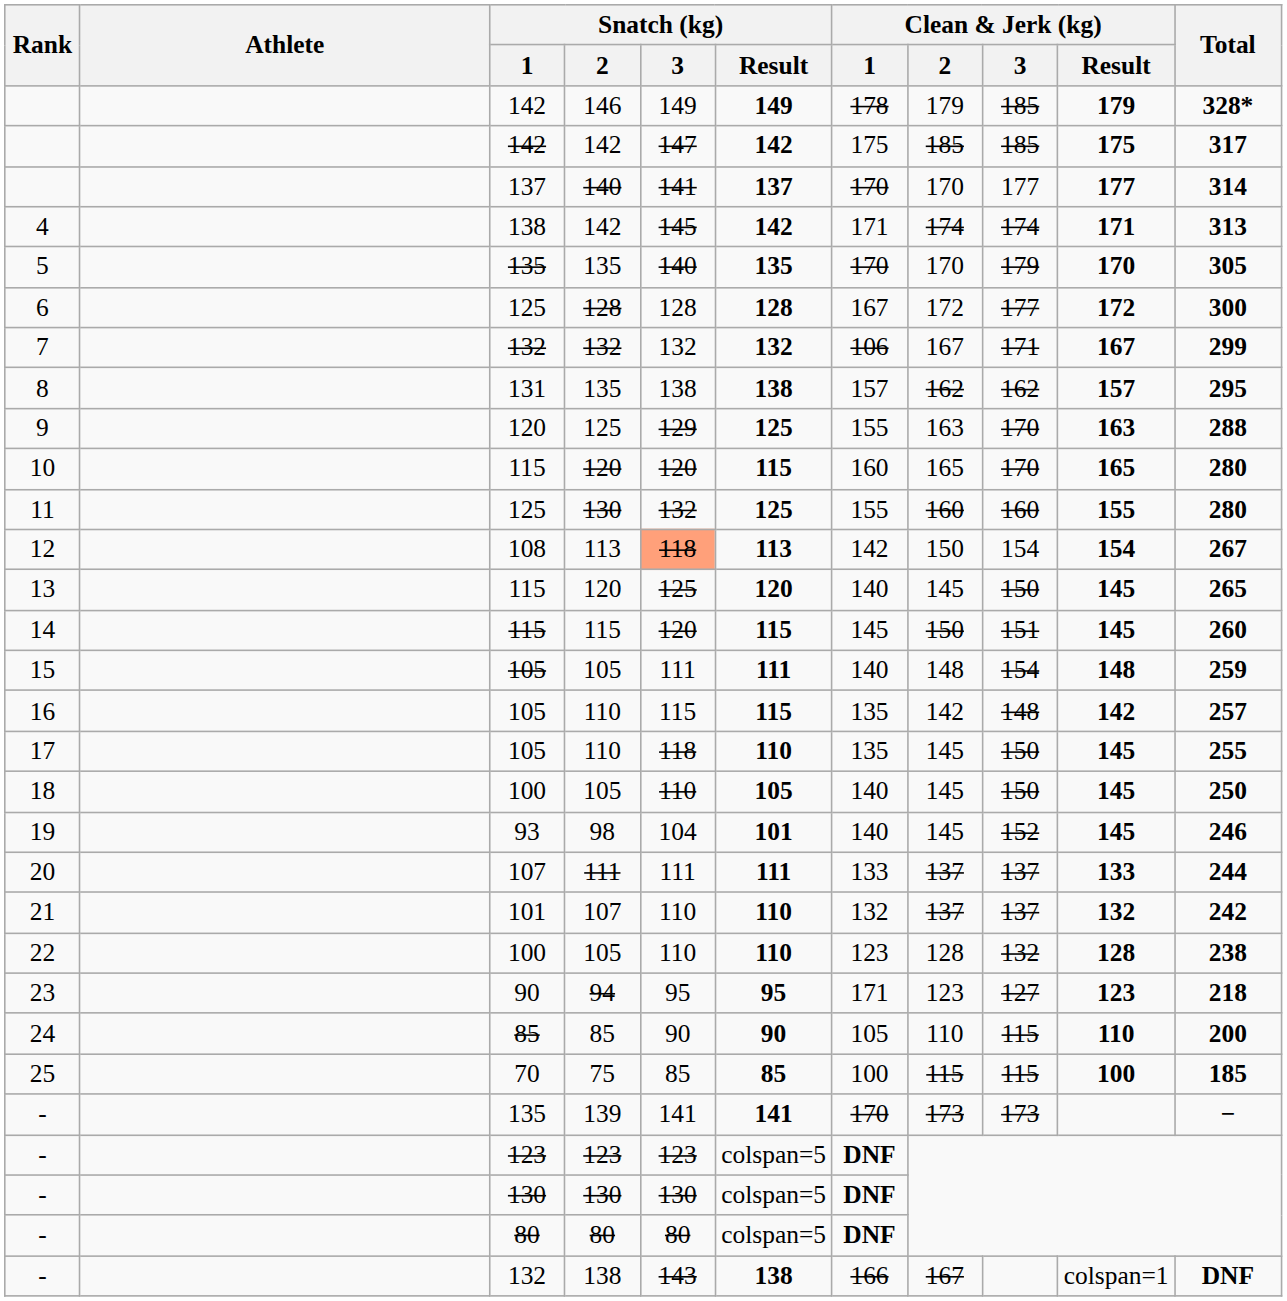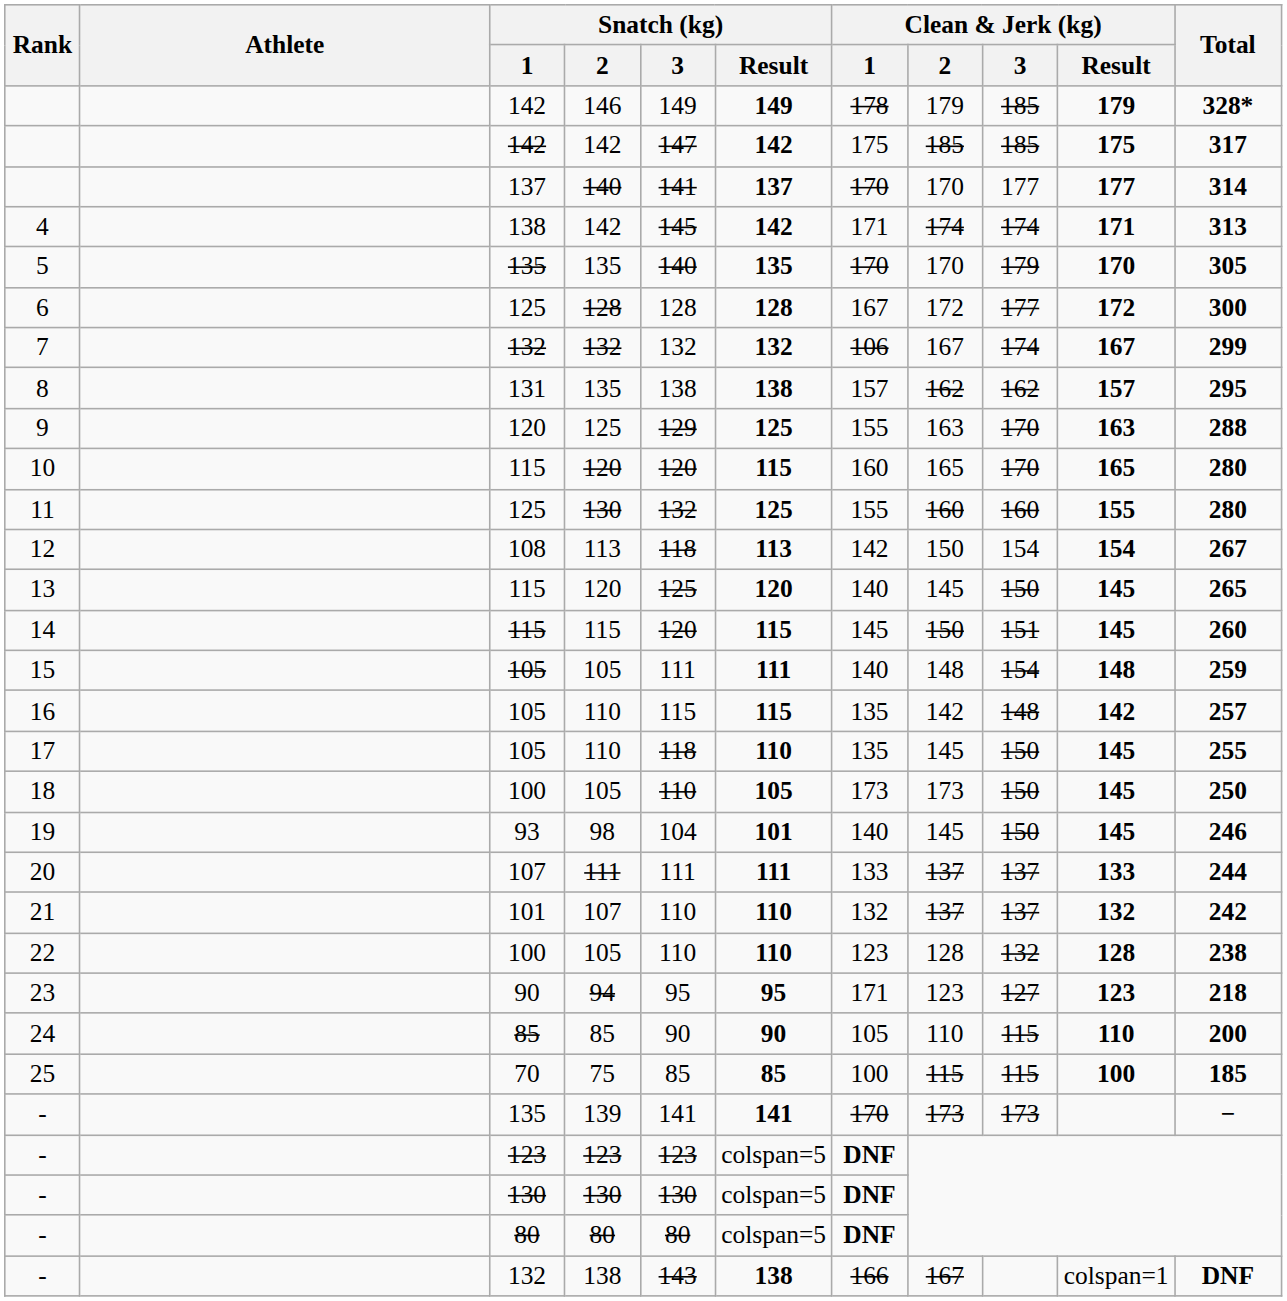(1020, 347) 171 -> (1020, 347) 174
(678, 549) lightsalmon background -> (678, 549) no background
(870, 791) 140 -> (870, 791) 173
(945, 791) 145 -> (945, 791) 173
(1020, 831) 152 -> (1020, 831) 150
